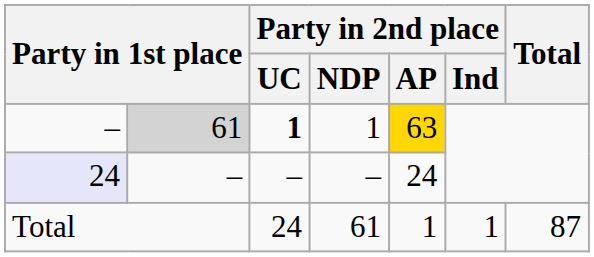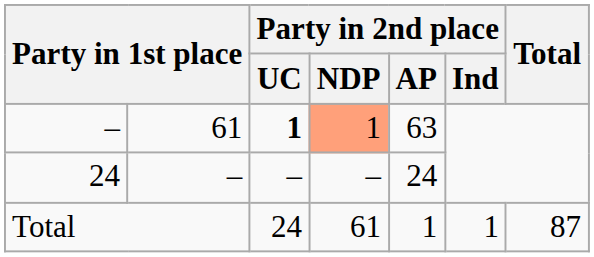(227, 127) lightgrey background -> (227, 127) no background
(373, 127) no background -> (373, 127) lightsalmon background
(422, 127) gold background -> (422, 127) no background
(105, 176) lavender background -> (105, 176) no background
